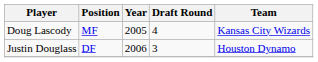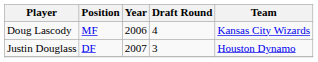(136, 30) 2005 -> (136, 30) 2006
(136, 48) 2006 -> (136, 48) 2007
